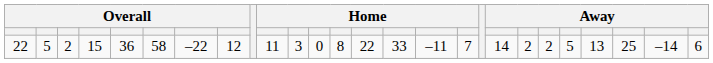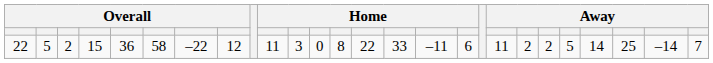(468, 46) 7 -> (468, 46) 6
(501, 46) 14 -> (502, 46) 11
(597, 46) 13 -> (596, 46) 14
(698, 46) 6 -> (698, 46) 7
